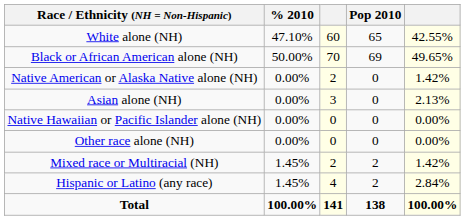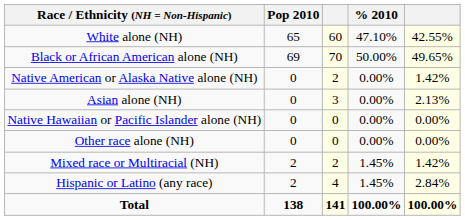columns swapped: (375, 15) <-> (292, 15)
